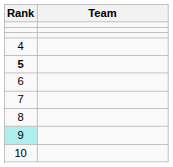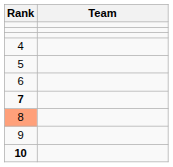(21, 64) bold -> (21, 64) normal
(21, 99) normal -> (21, 99) bold
(21, 117) no background -> (21, 117) lightsalmon background
(21, 135) paleturquoise background -> (21, 135) no background
(21, 153) normal -> (21, 153) bold
